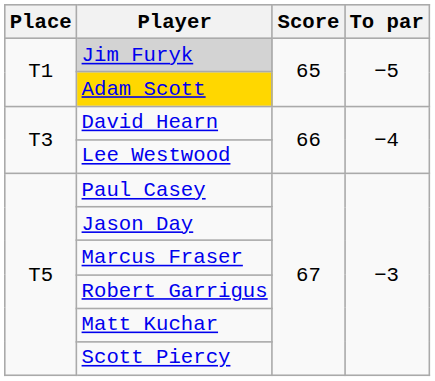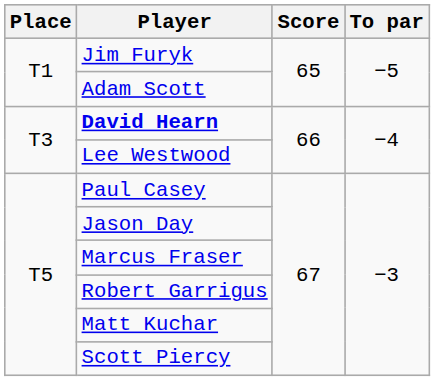(137, 55) lightgrey background -> (137, 55) no background
(144, 89) gold background -> (144, 89) no background
(150, 123) normal -> (150, 123) bold
